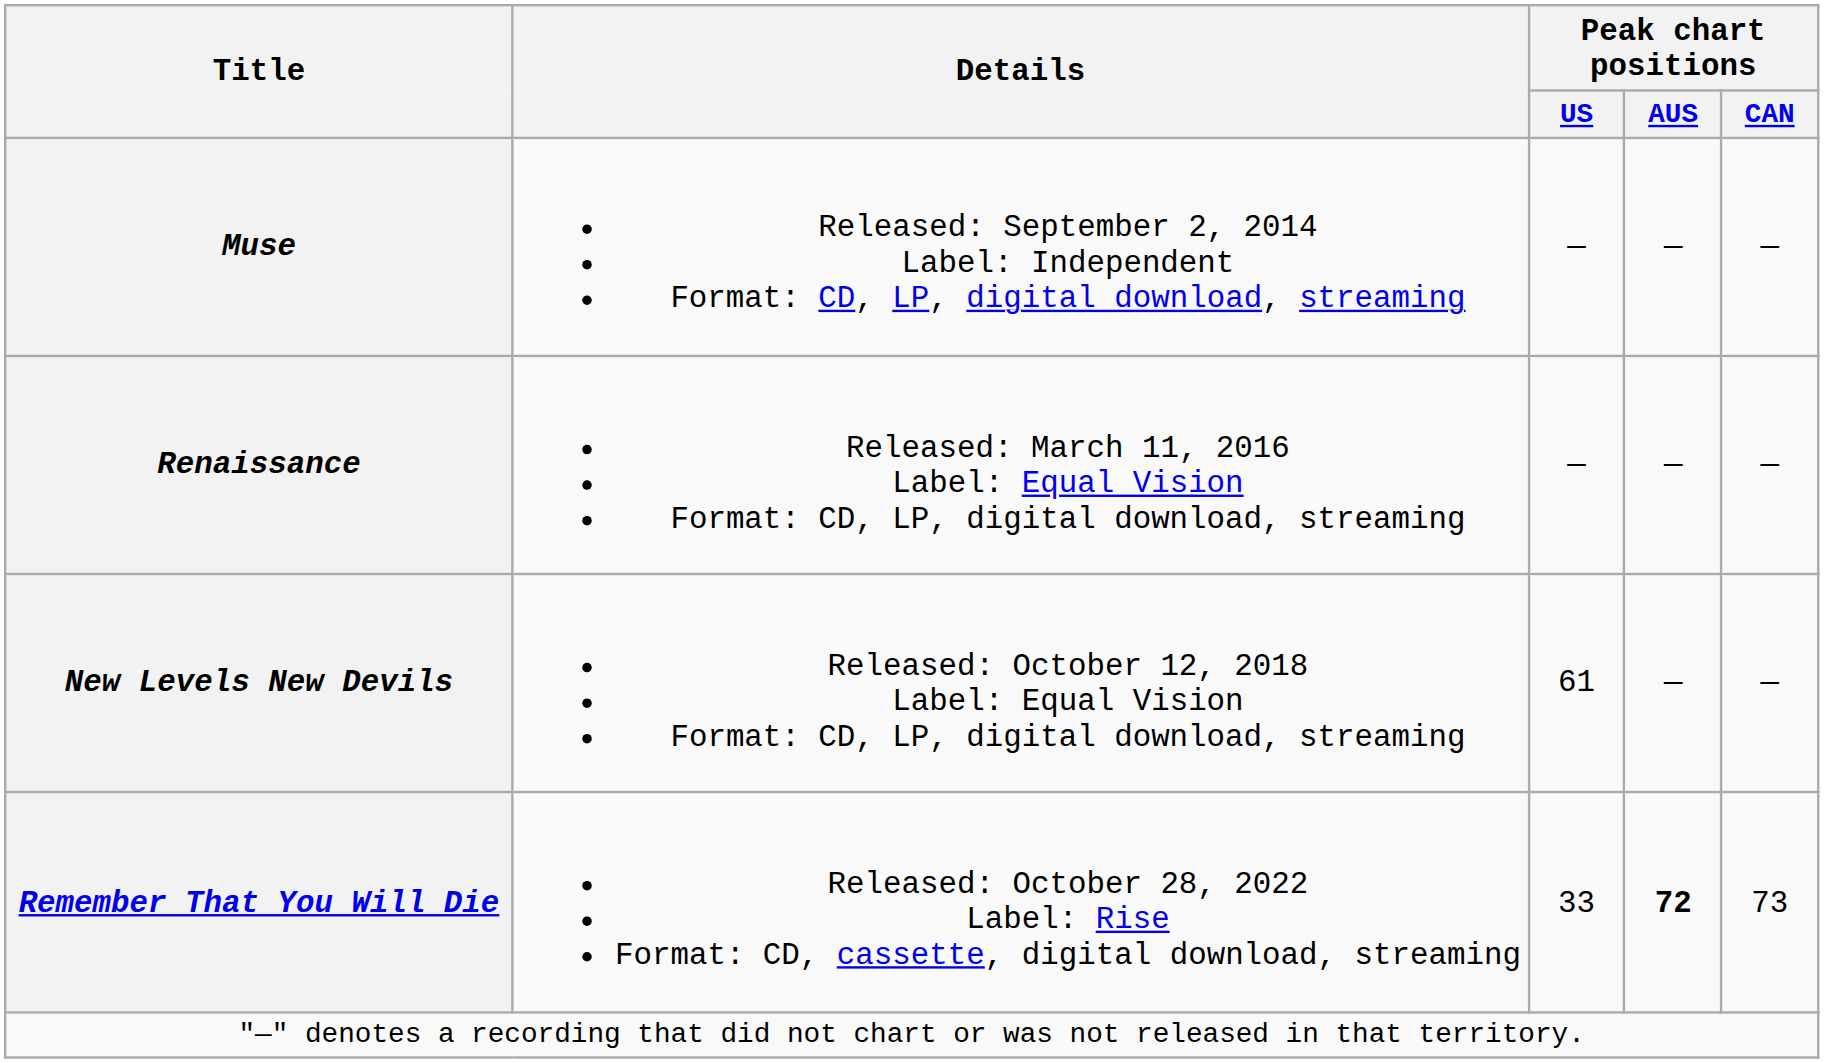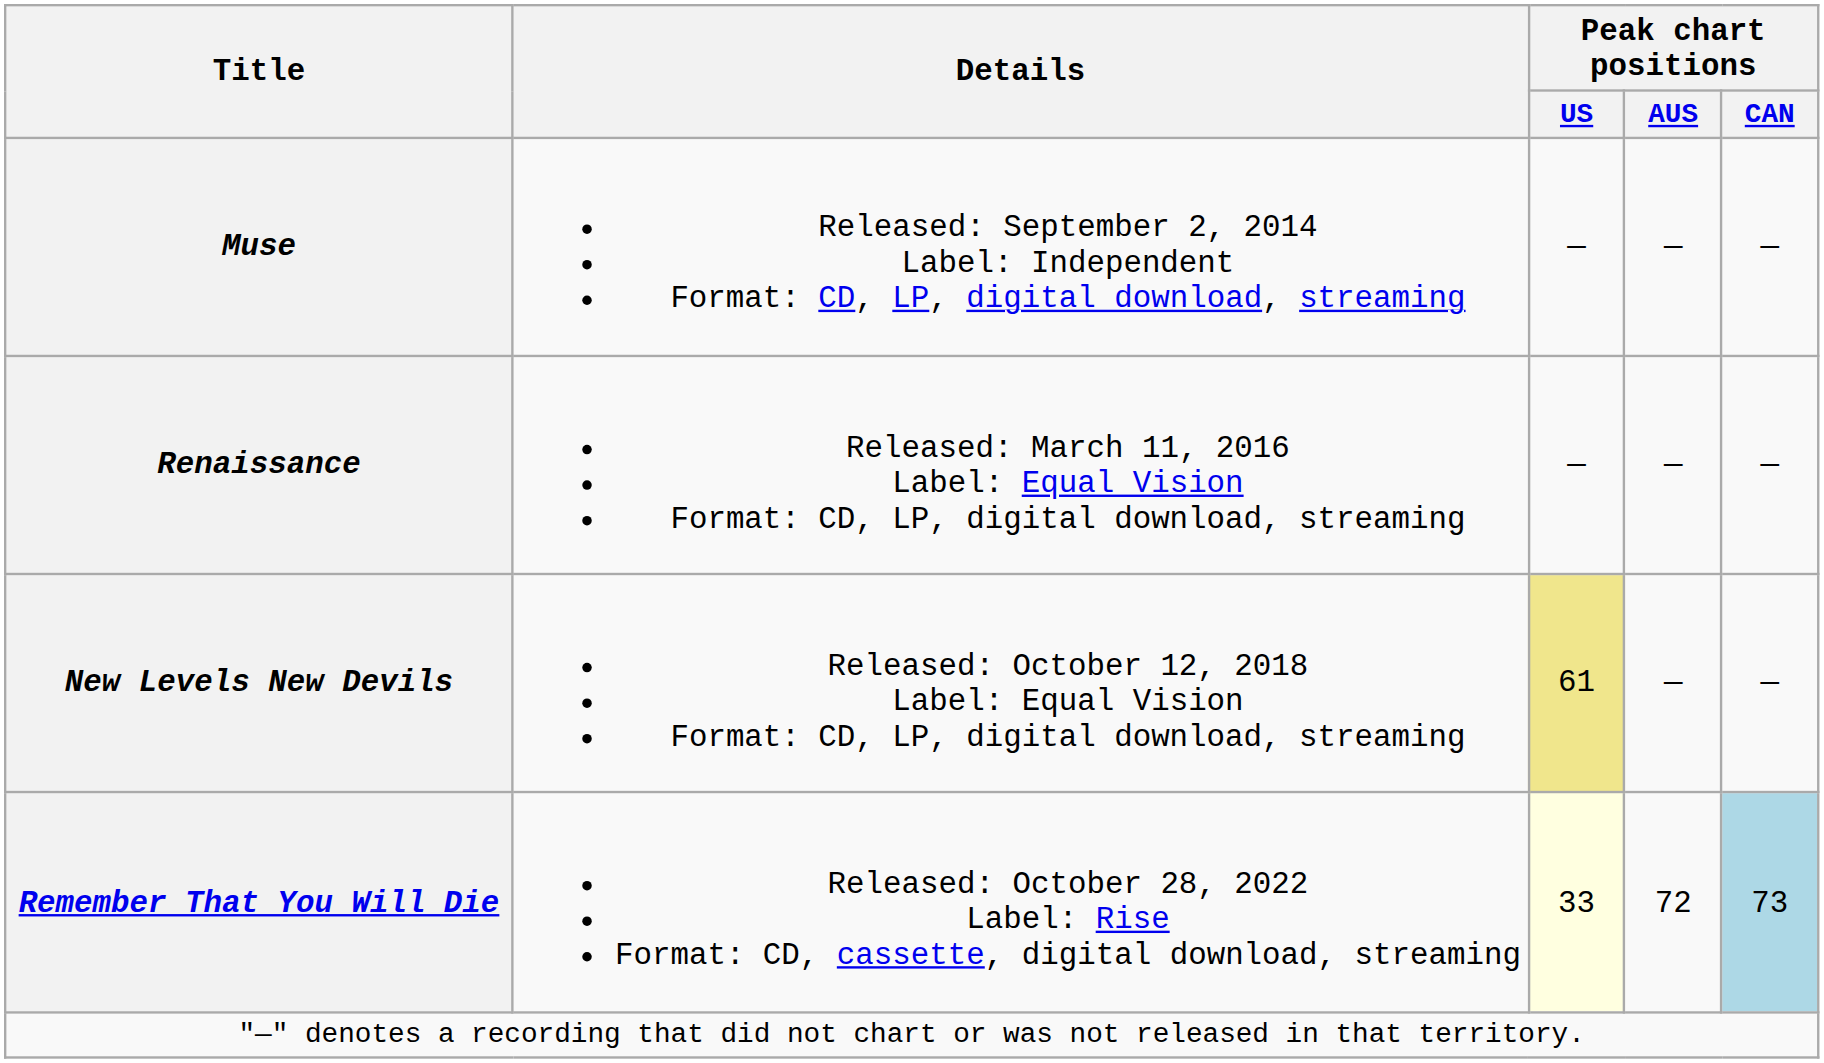(1577, 684) no background -> (1577, 684) khaki background
(1577, 902) no background -> (1577, 902) lightyellow background
(1673, 902) bold -> (1673, 902) normal
(1770, 902) no background -> (1770, 902) lightblue background
